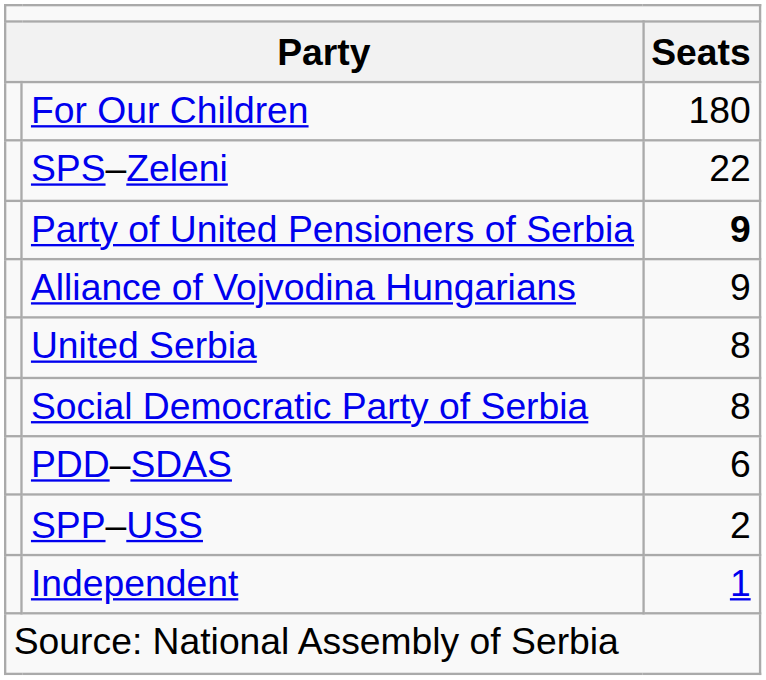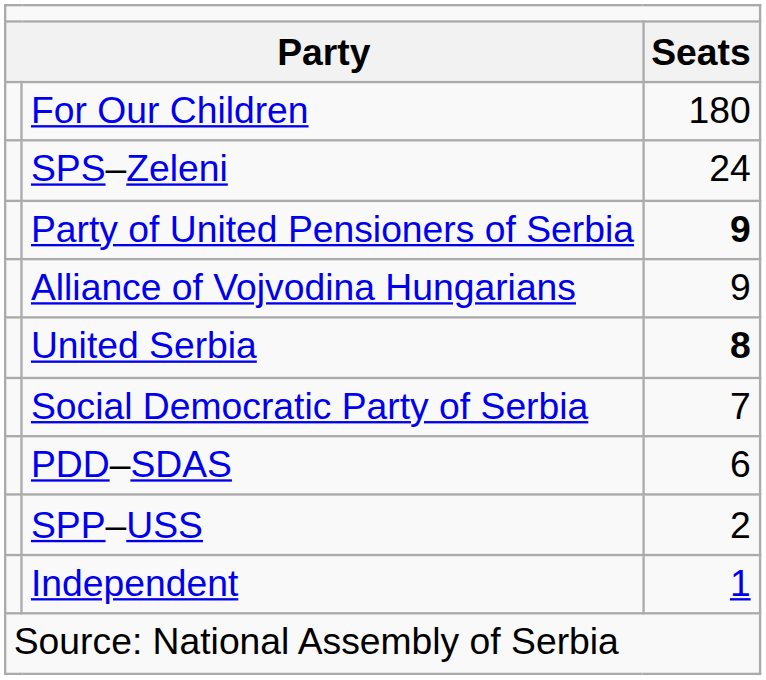(730, 169) 22 -> (730, 169) 24
(740, 346) normal -> (740, 346) bold
(740, 405) 8 -> (740, 405) 7
